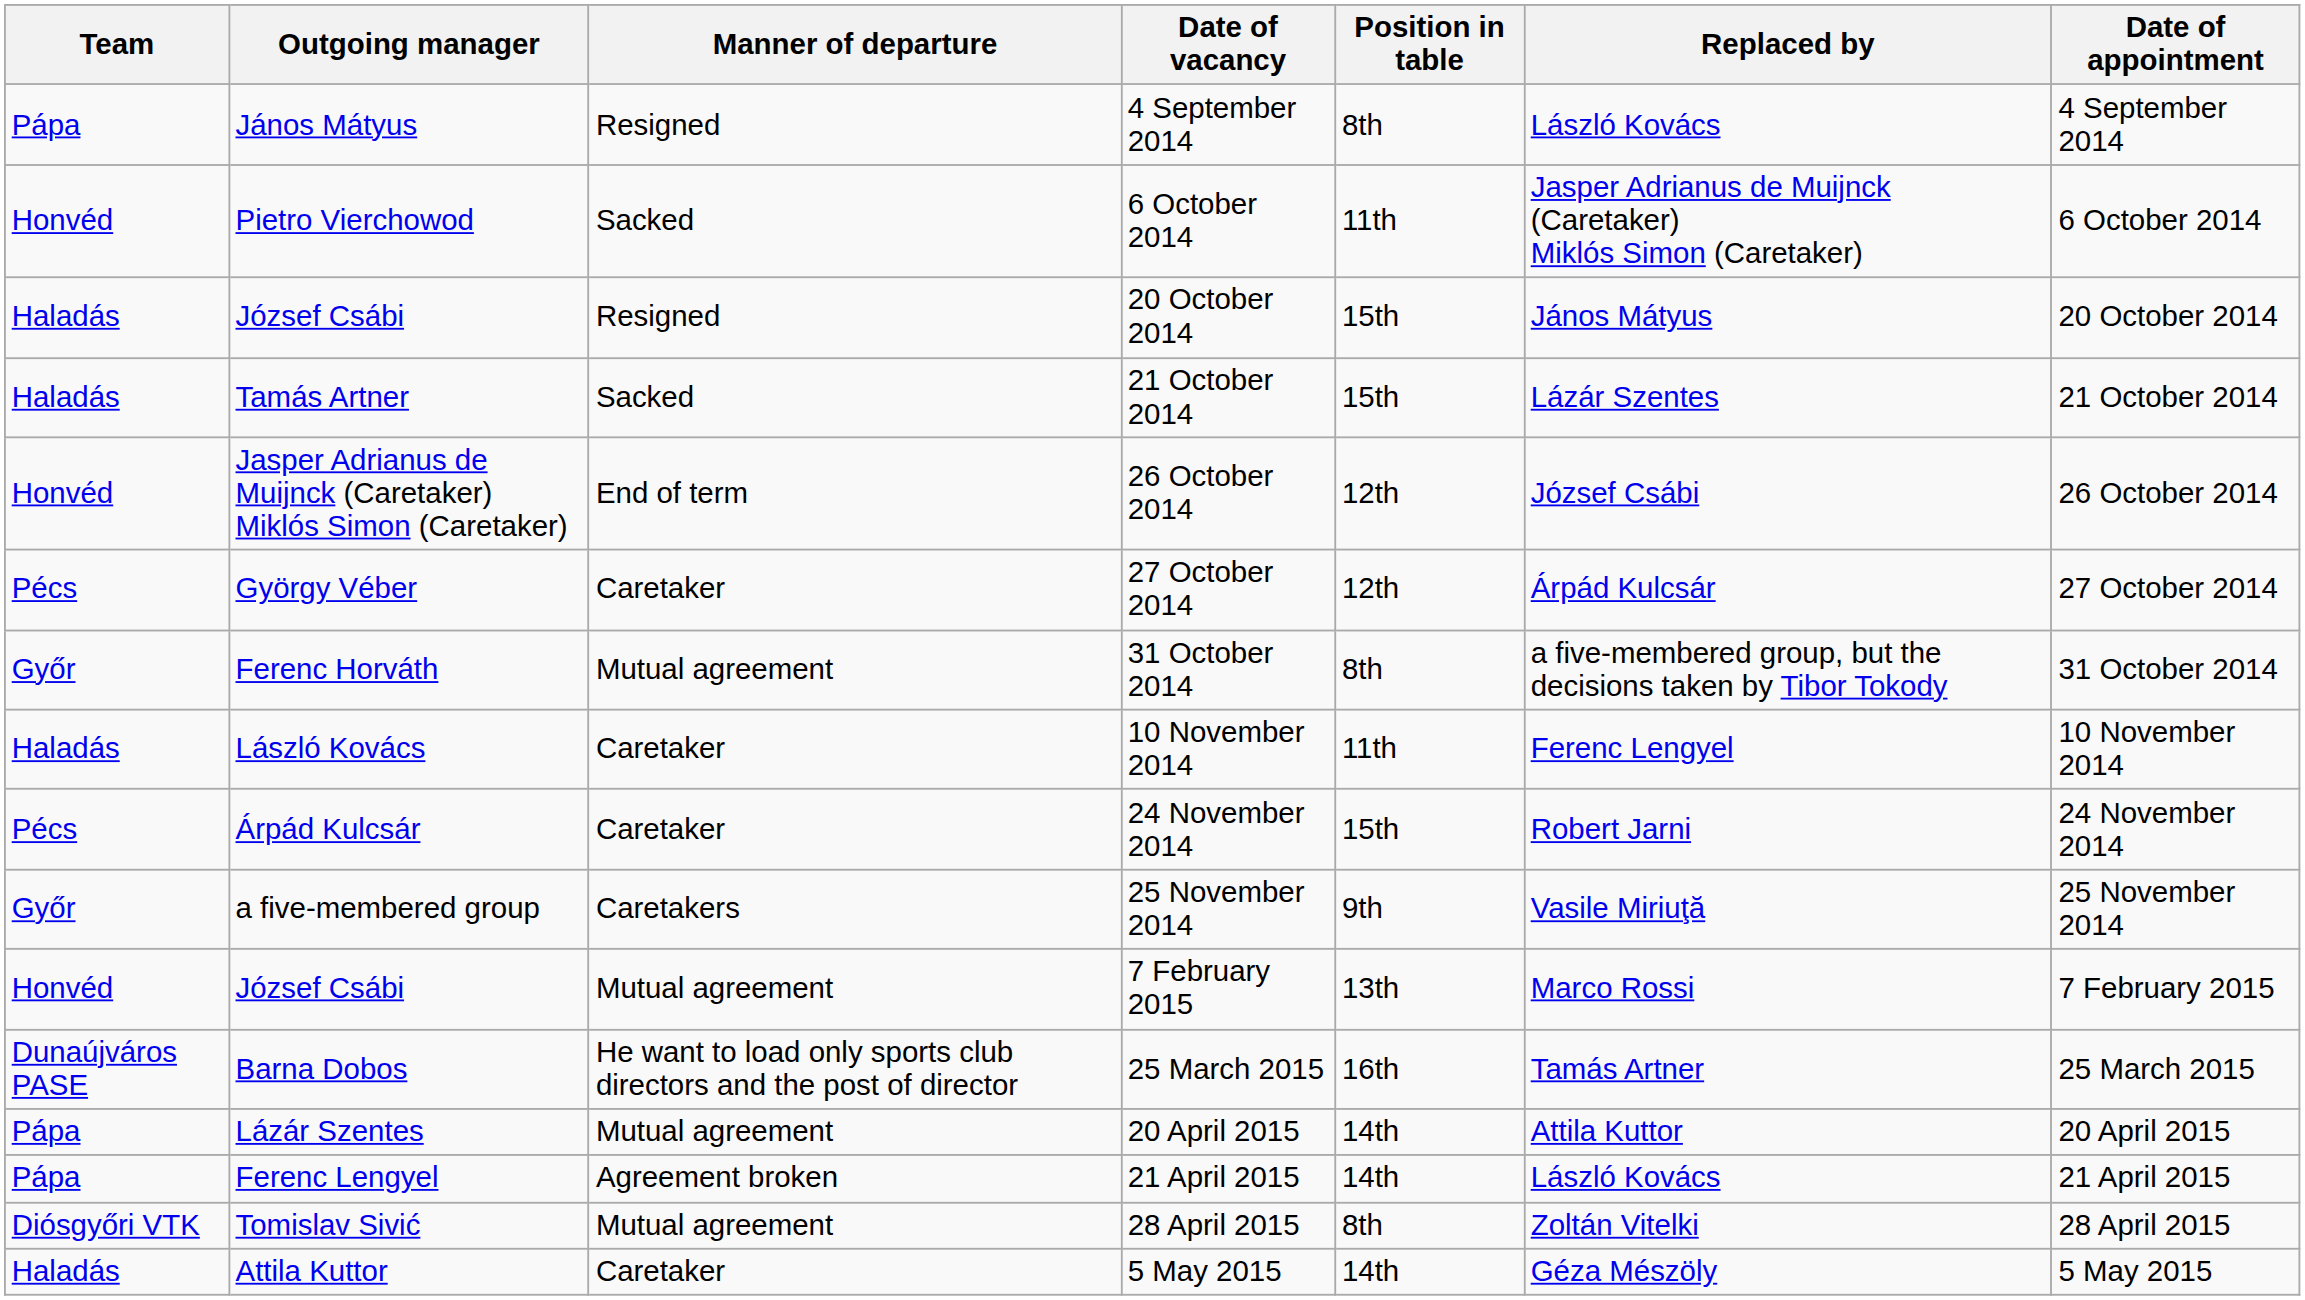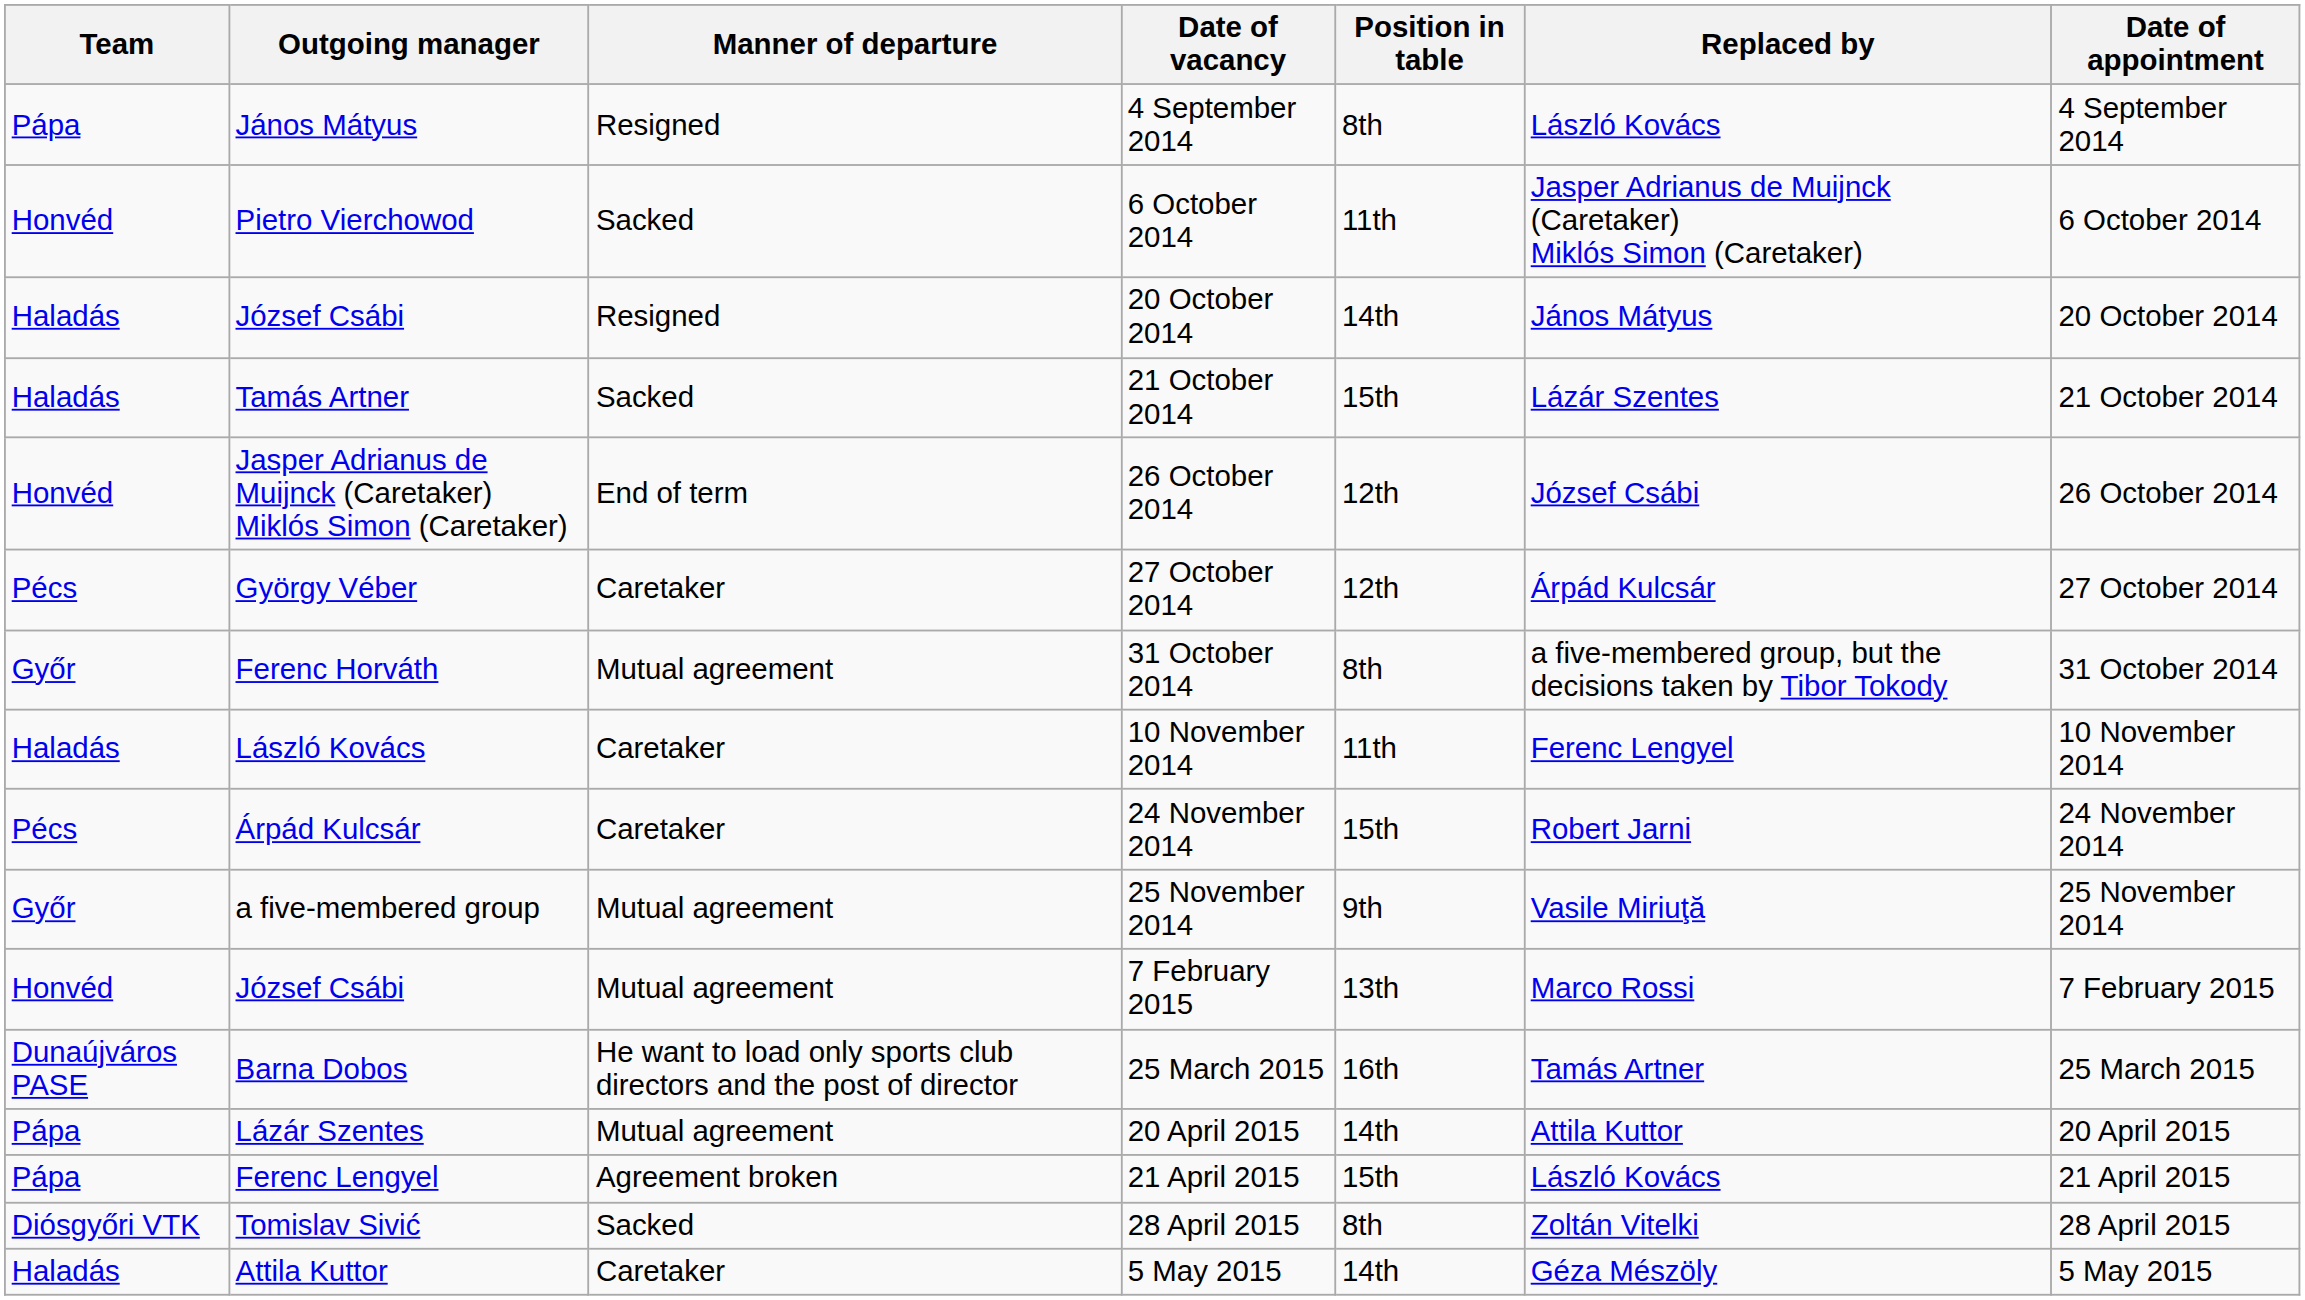(1371, 316) 15th -> (1371, 316) 14th
(668, 908) Caretakers -> (715, 908) Mutual agreement
(1371, 1178) 14th -> (1371, 1178) 15th
(715, 1224) Mutual agreement -> (645, 1224) Sacked
